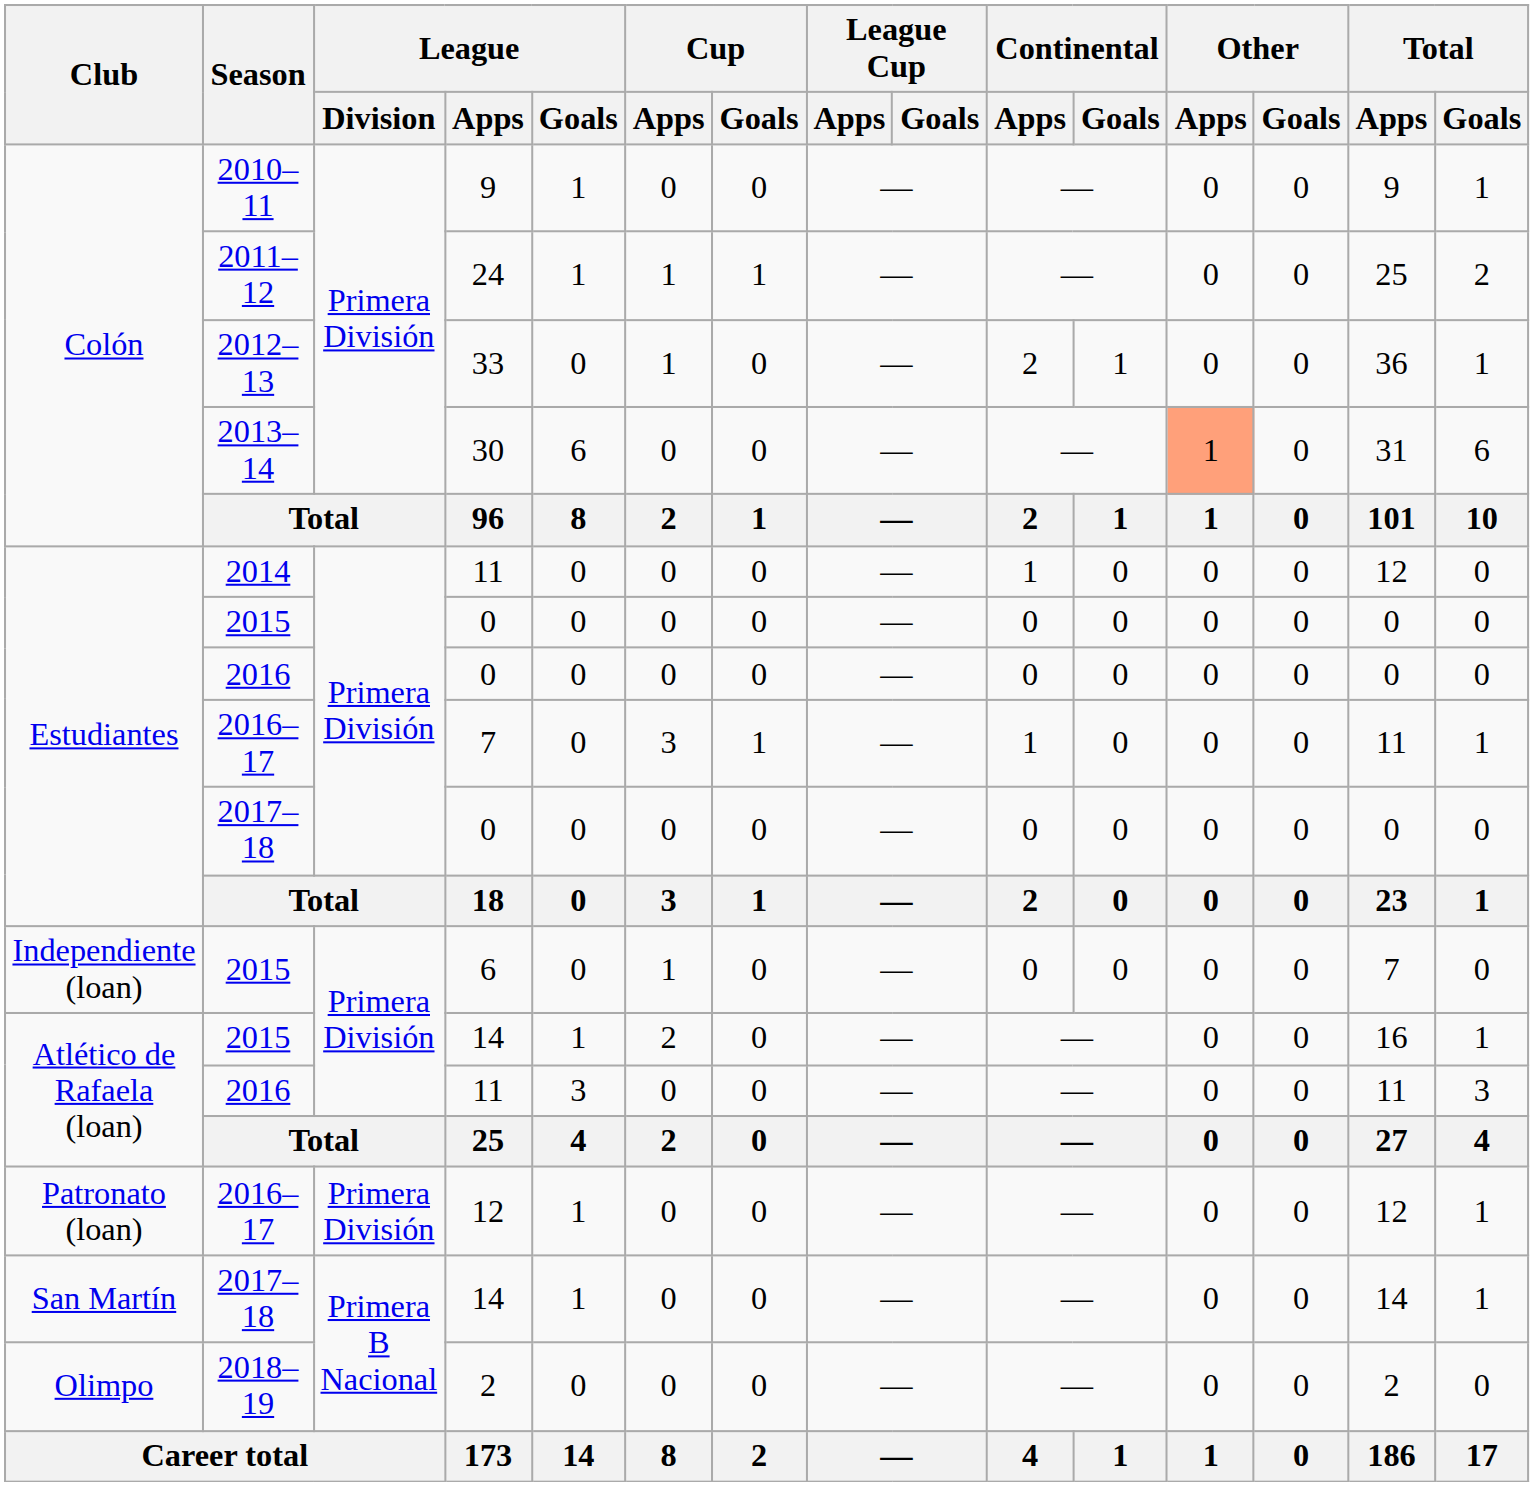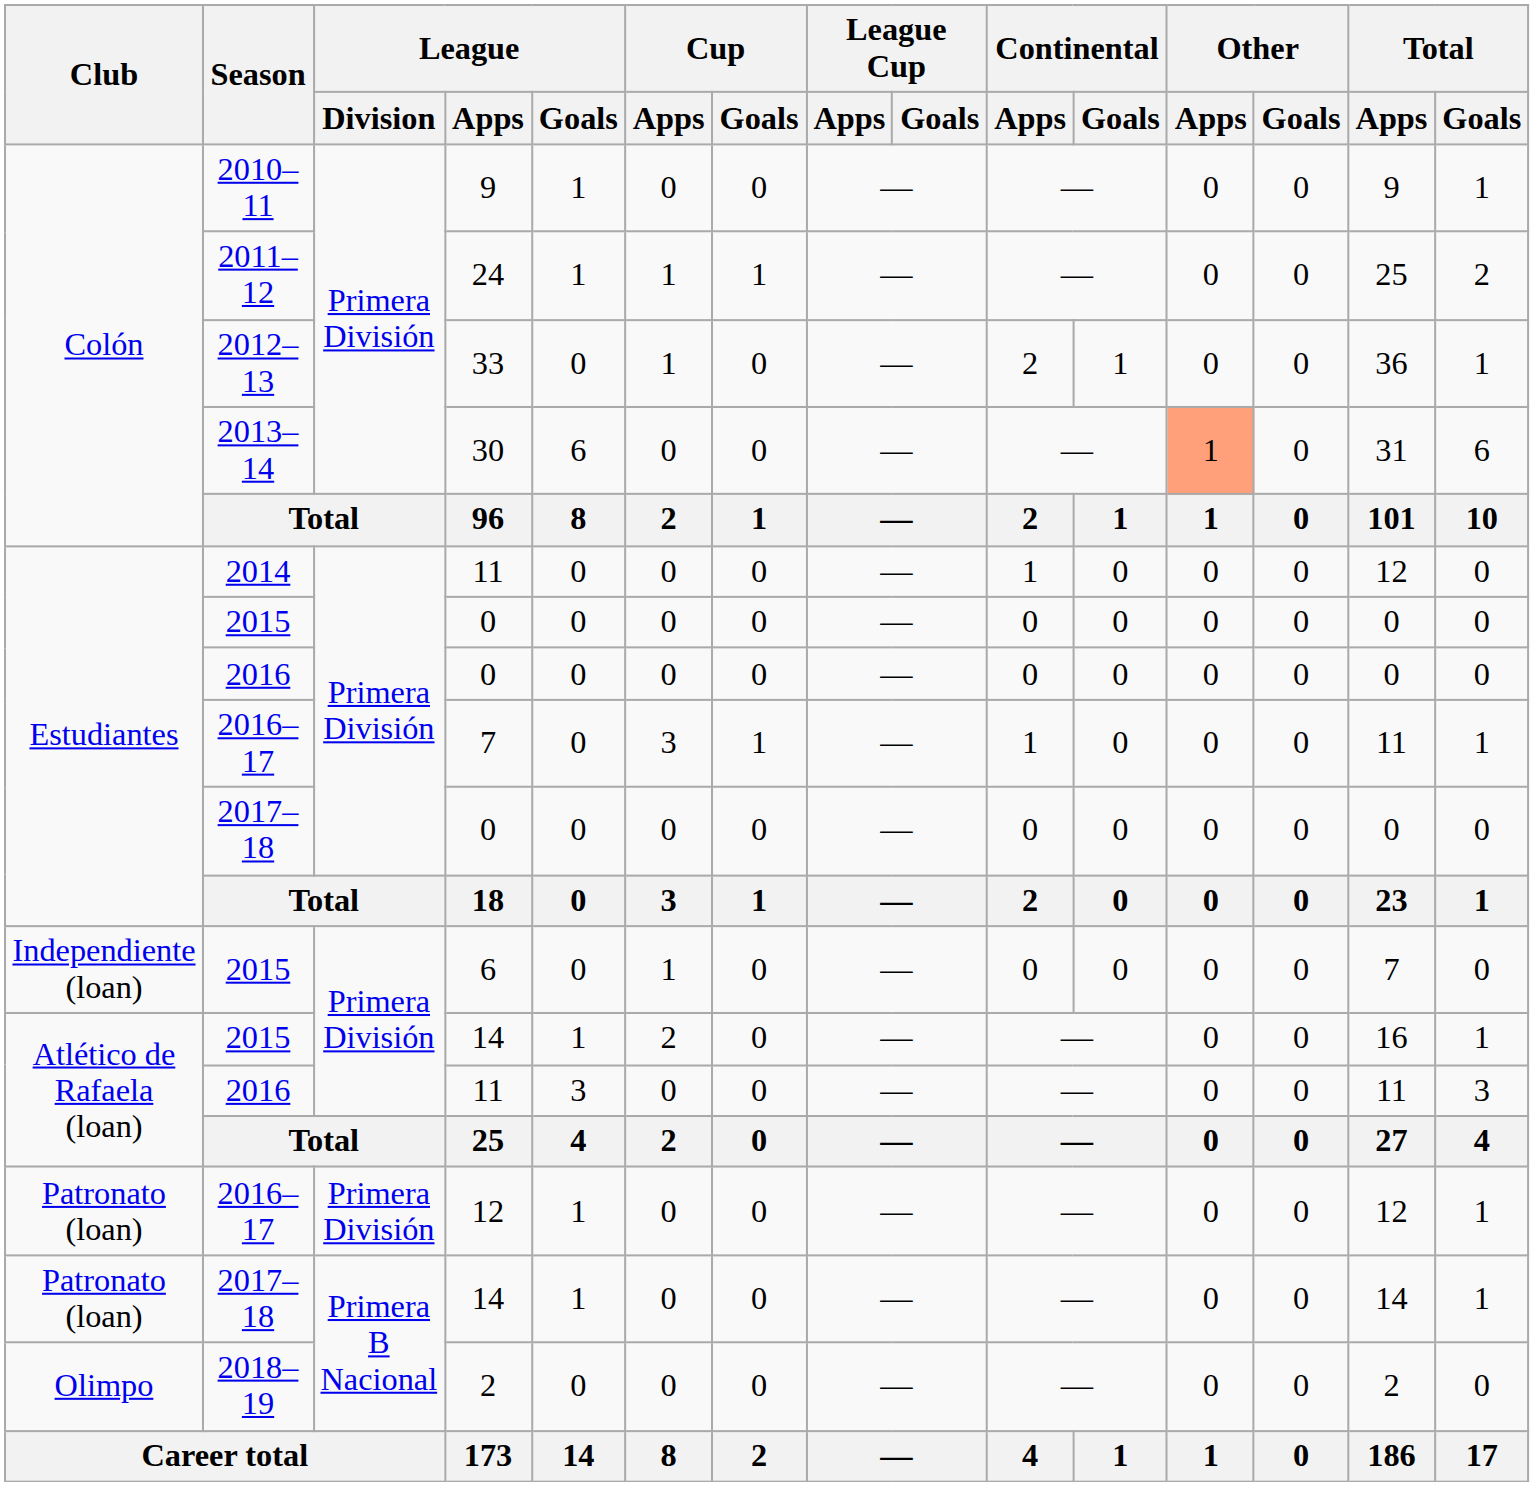(104, 1298) San Martín -> (104, 1298) Patronato (loan)
